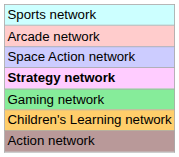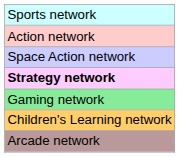(54, 36) Arcade network -> (51, 36) Action network
(51, 141) Action network -> (54, 141) Arcade network
